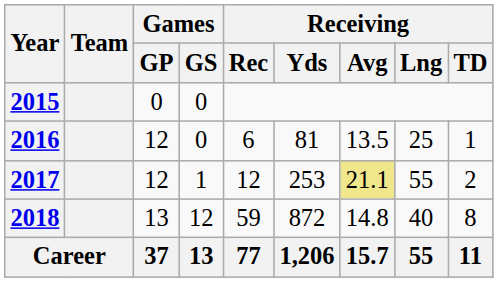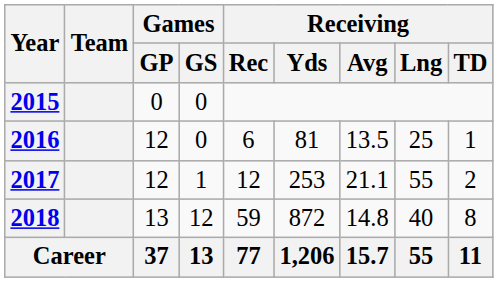(367, 179) khaki background -> (367, 179) no background
